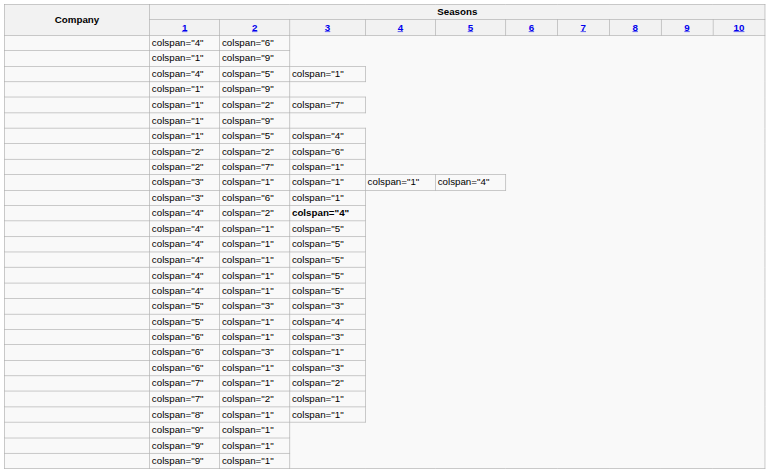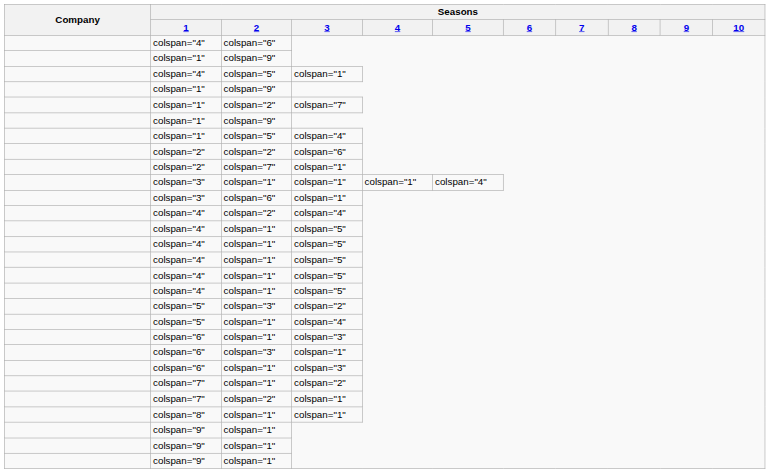(321, 213) bold -> (320, 213) normal
(318, 306) colspan="3" -> (320, 306) colspan="2"
